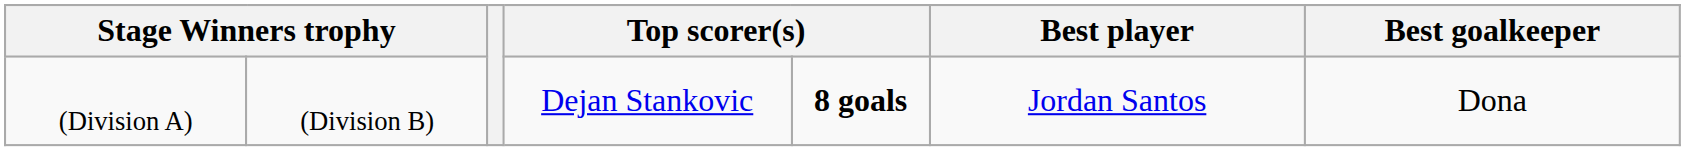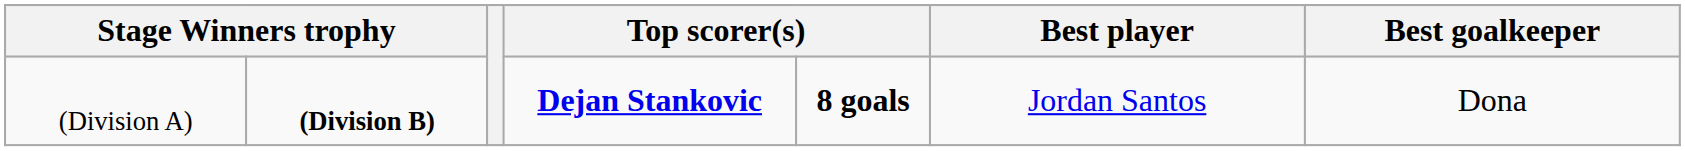(367, 120) normal -> (367, 118) bold
(647, 100) normal -> (650, 100) bold
